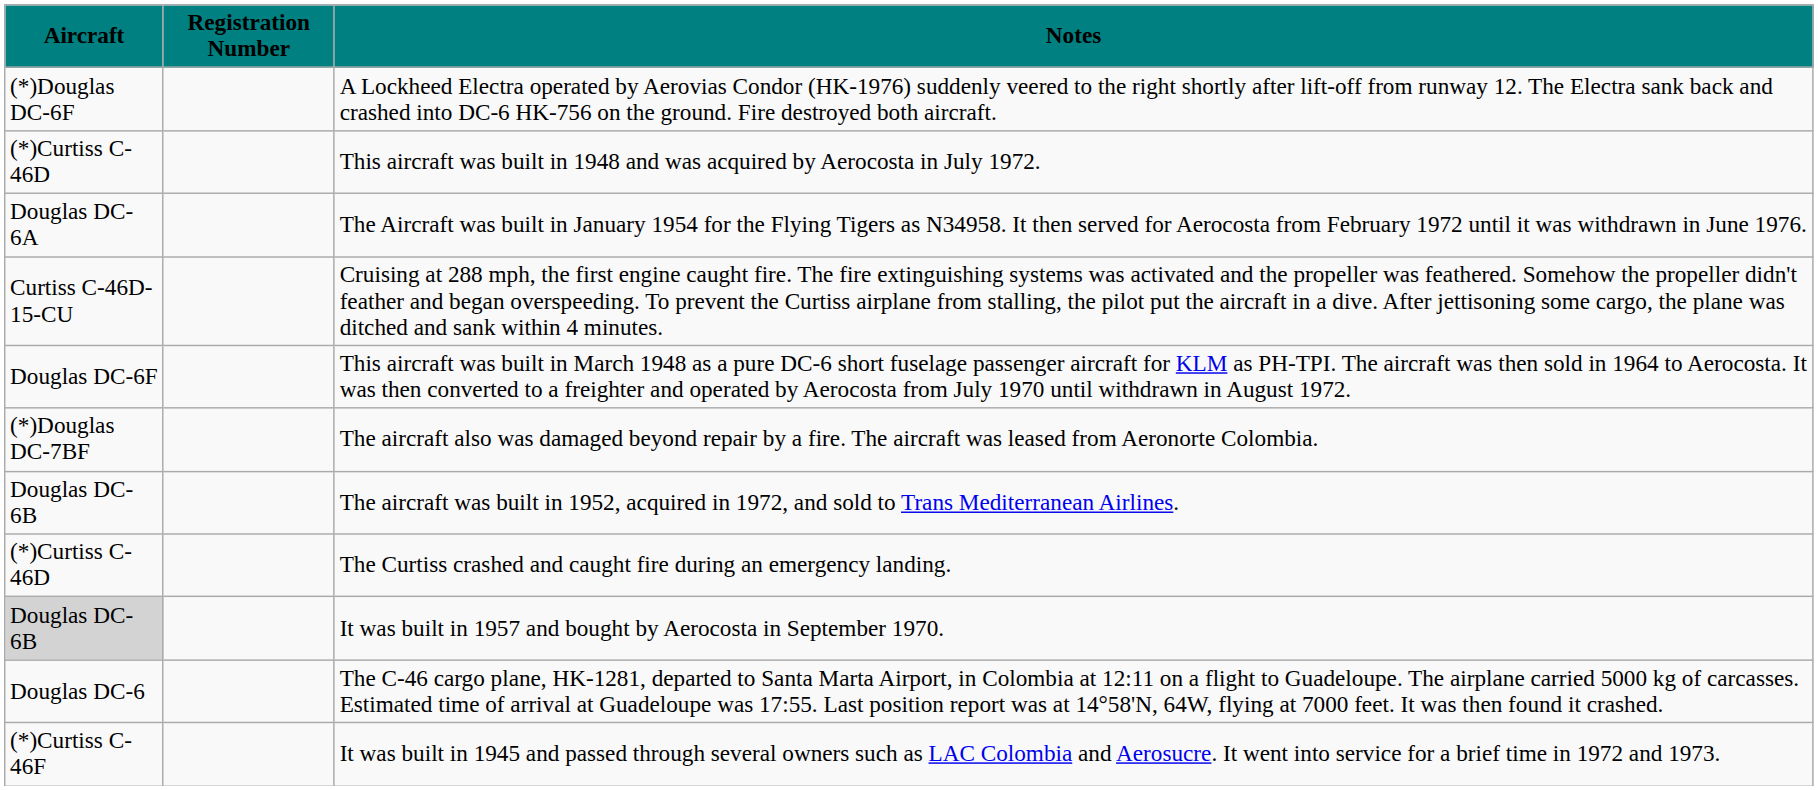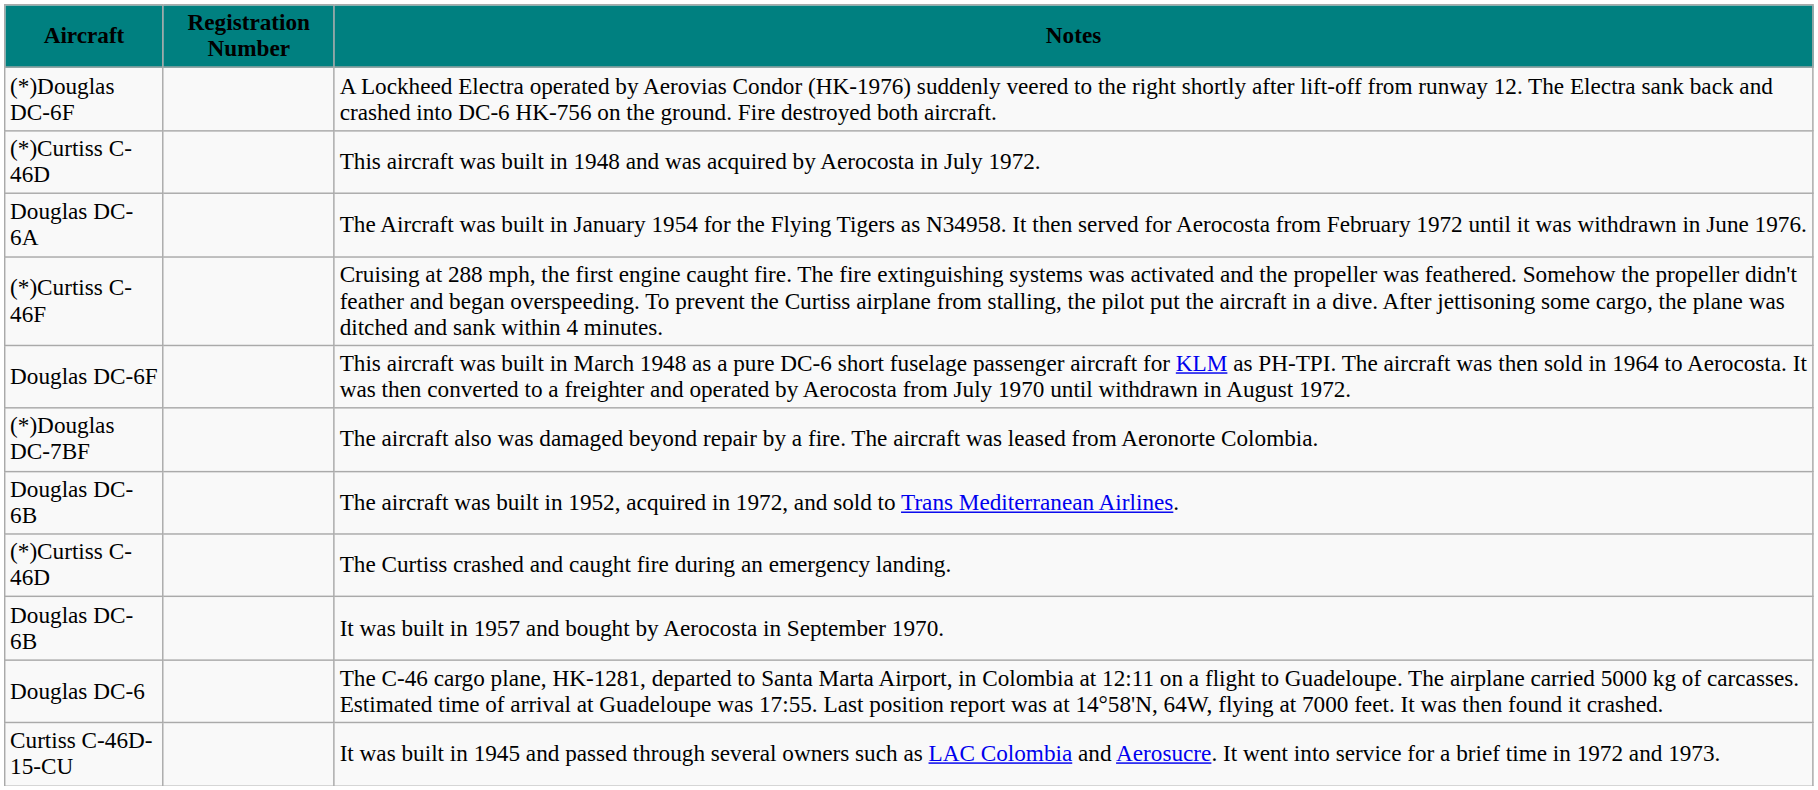(81, 300) Curtiss C-46D-15-CU -> (71, 300) (*)Curtiss C-46F
(72, 628) lightgrey background -> (72, 628) no background
(71, 753) (*)Curtiss C-46F -> (81, 753) Curtiss C-46D-15-CU
